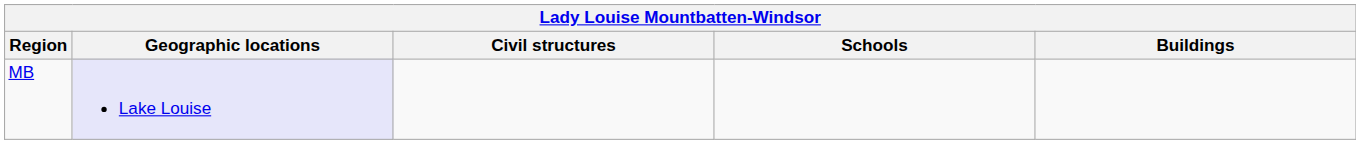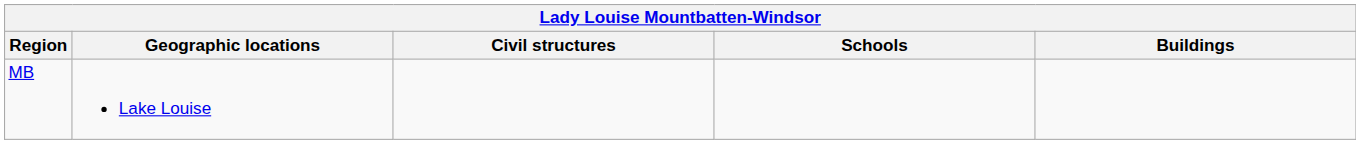(233, 109) lavender background -> (233, 109) no background
